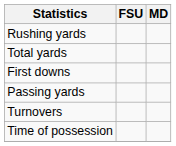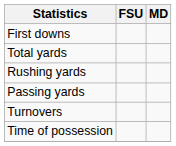rows swapped: (39, 72) <-> (47, 33)
